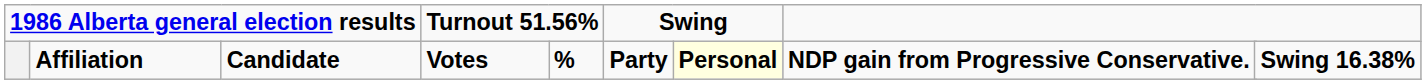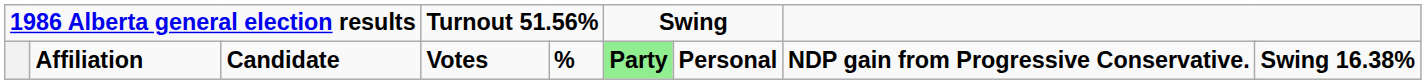(639, 60) no background -> (639, 60) lightgreen background
(728, 60) lightyellow background -> (728, 60) no background
